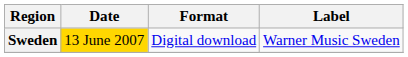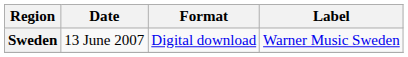(104, 40) gold background -> (104, 40) no background
